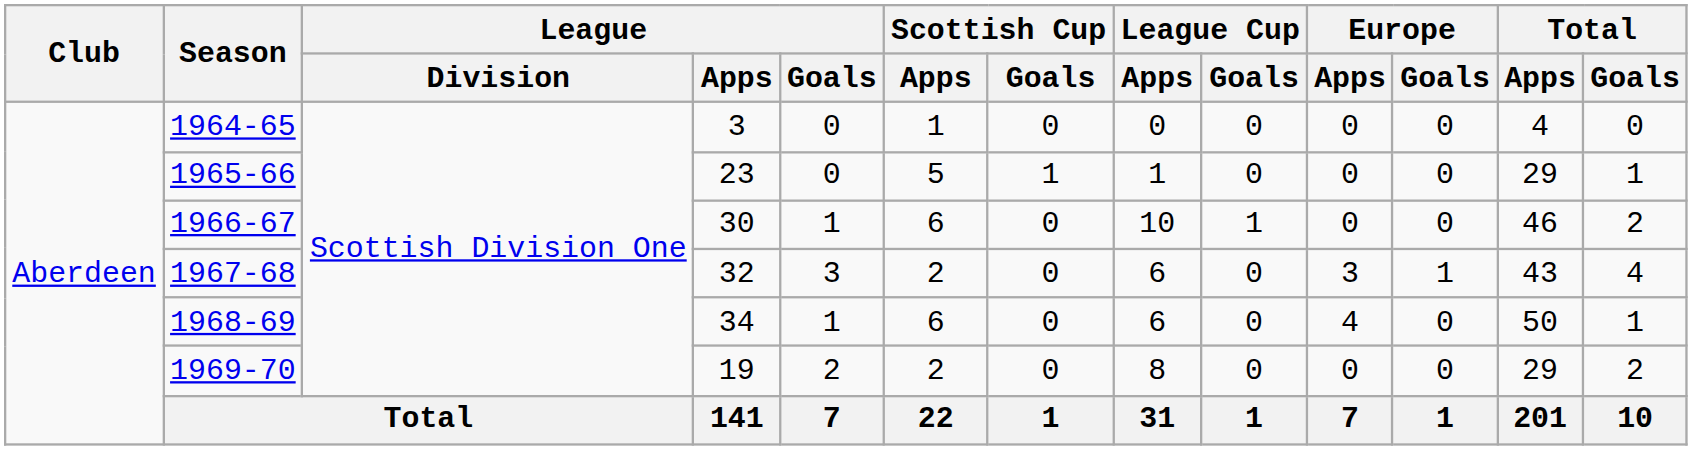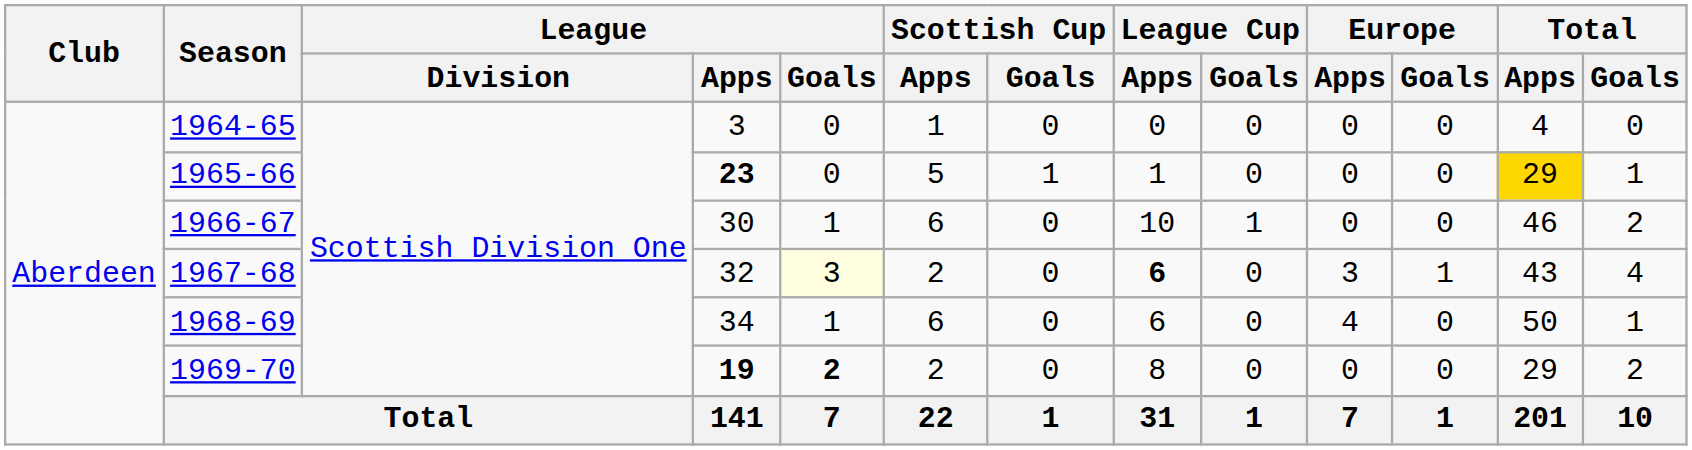(737, 176) normal -> (737, 176) bold
(1540, 176) no background -> (1540, 176) gold background
(832, 273) no background -> (832, 273) lightyellow background
(1157, 273) normal -> (1157, 273) bold
(737, 371) normal -> (737, 371) bold
(832, 371) normal -> (832, 371) bold
